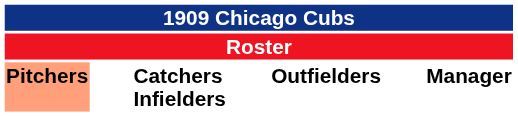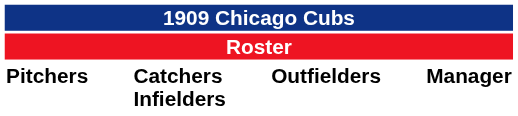(47, 75) lightsalmon background -> (47, 75) no background
